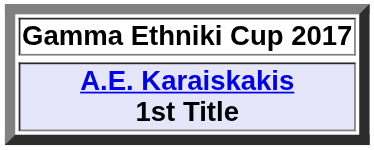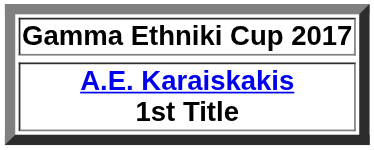(187, 96) lavender background -> (187, 96) no background
